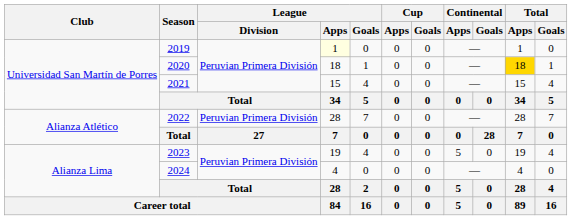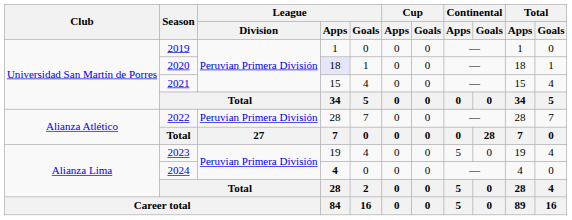(335, 48) lightyellow background -> (335, 48) no background
(335, 65) no background -> (335, 65) lavender background
(520, 65) gold background -> (520, 65) no background
(335, 170) normal -> (335, 170) bold
